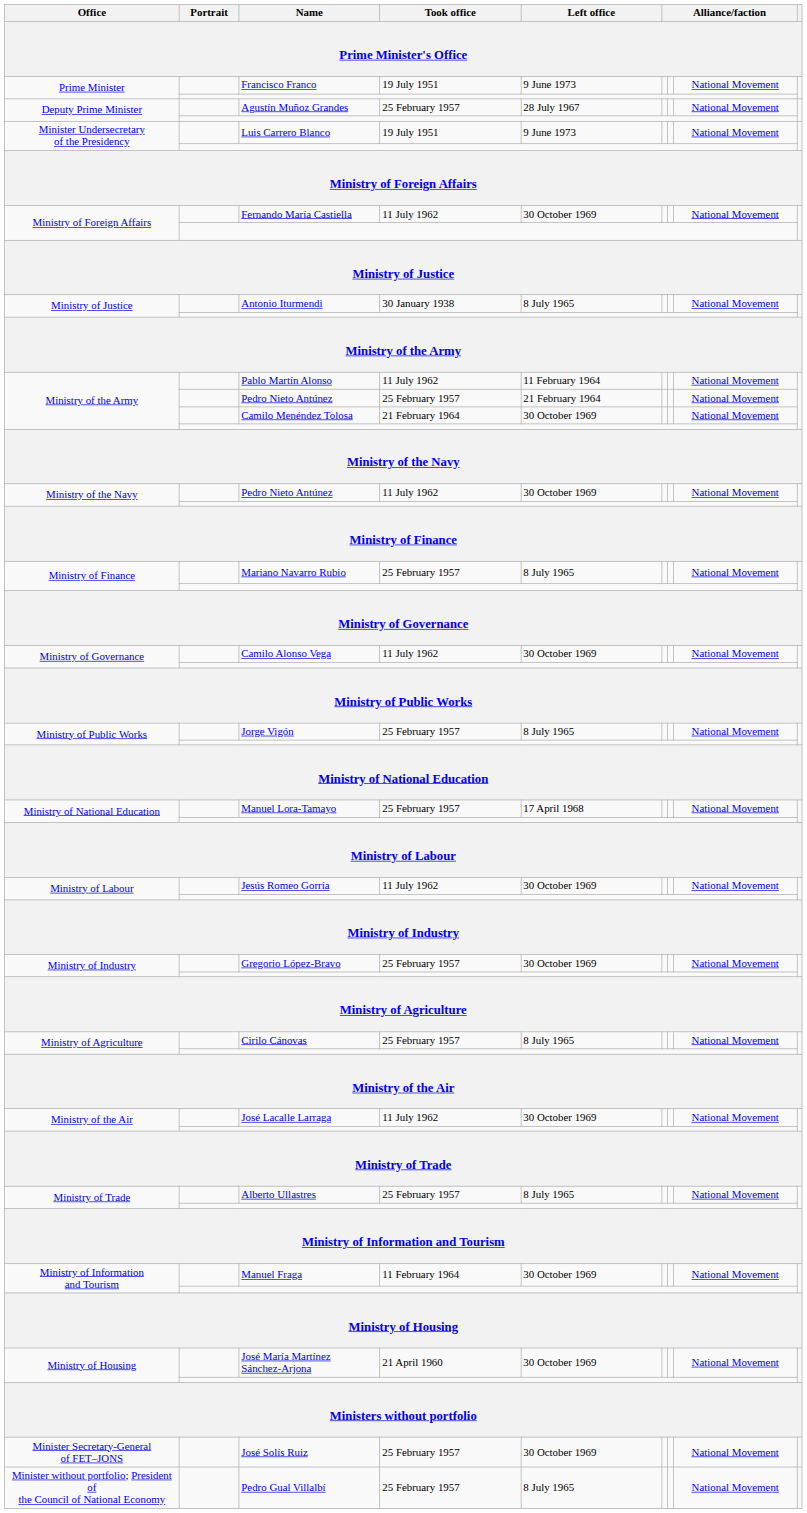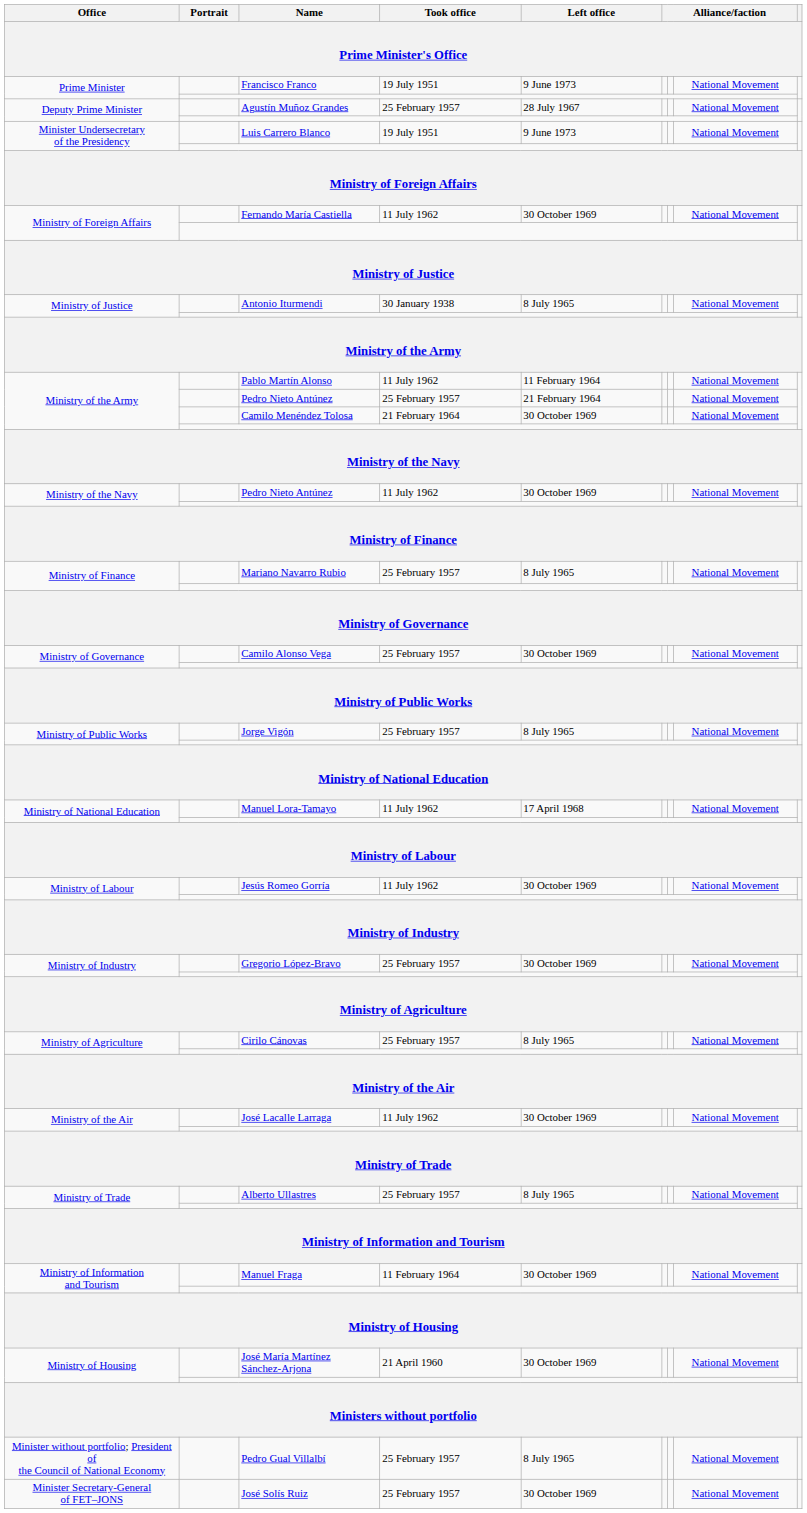(410, 654) 11 July 1962 -> (421, 654) 25 February 1957
(421, 808) 25 February 1957 -> (410, 808) 11 July 1962
rows swapped: (92, 1452) <-> (92, 1487)
